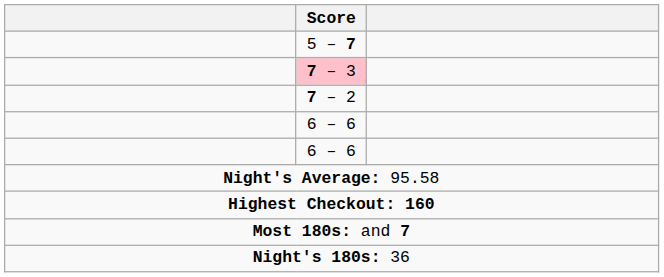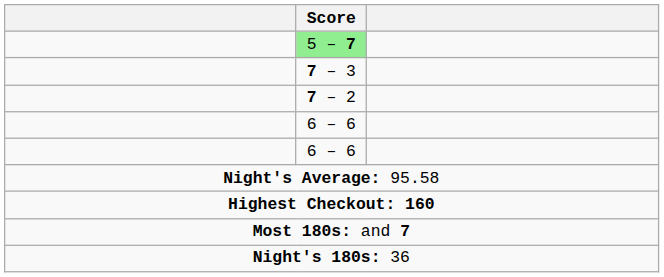(331, 45) no background -> (331, 45) lightgreen background
(331, 71) pink background -> (331, 71) no background
